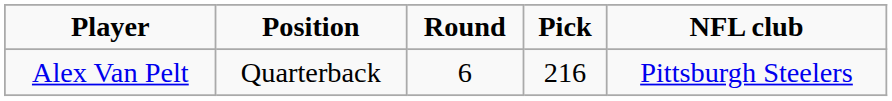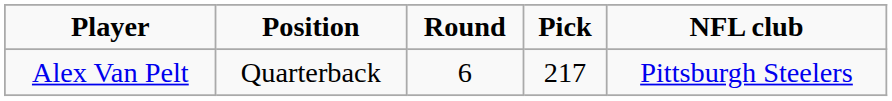(565, 71) 216 -> (565, 71) 217
